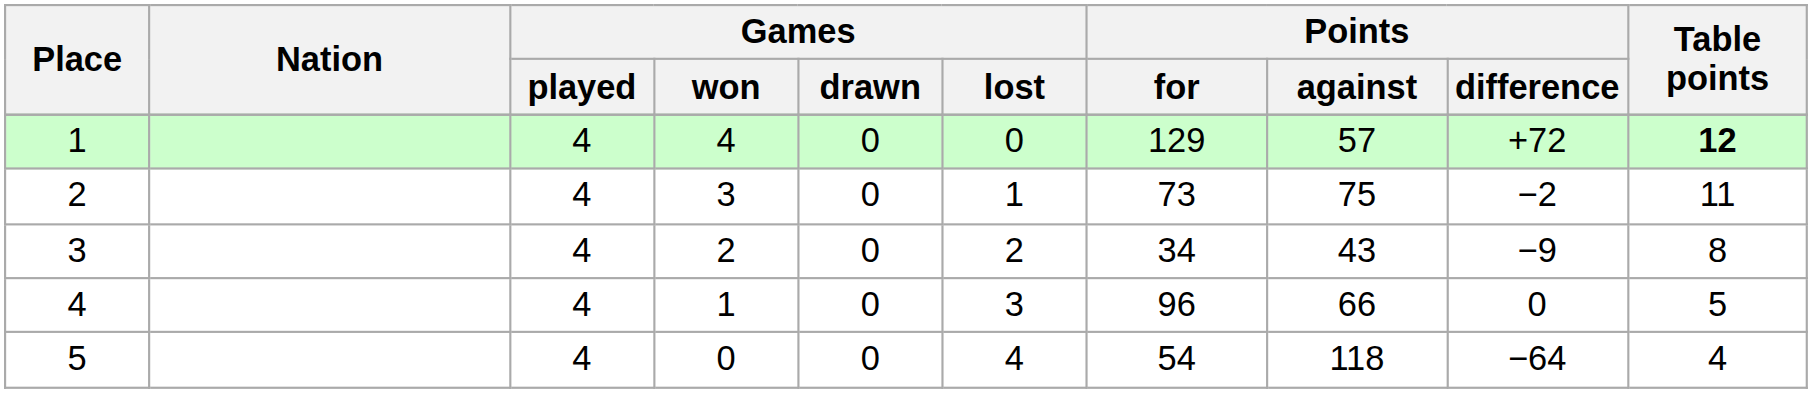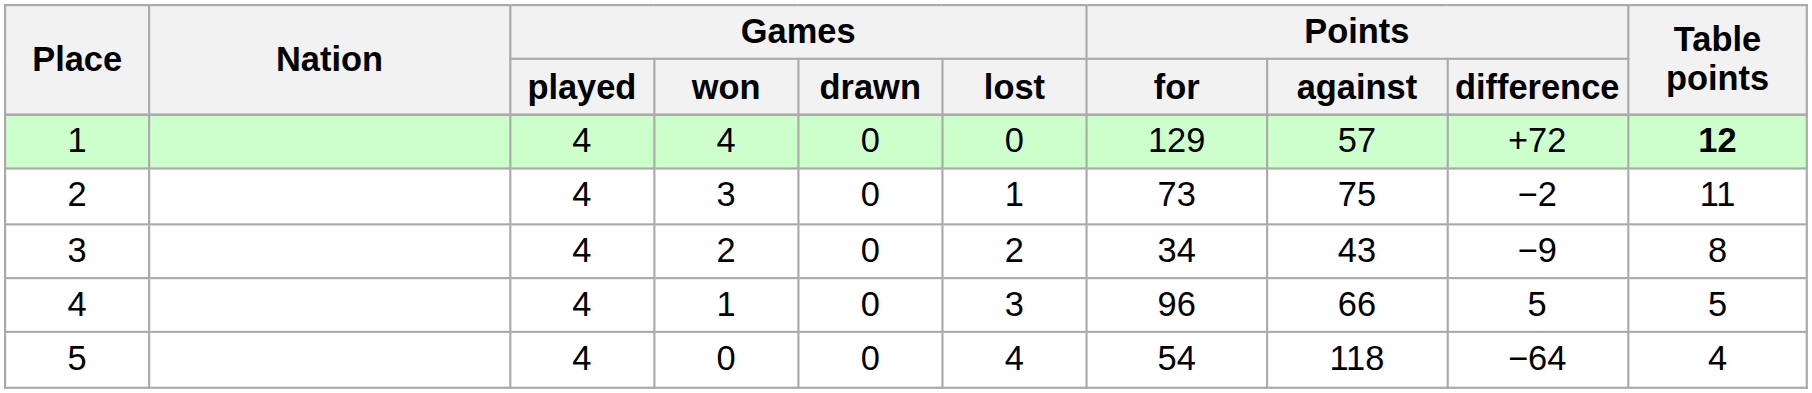(1537, 304) 0 -> (1537, 304) 5
